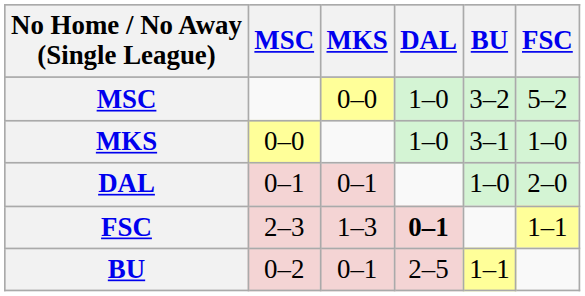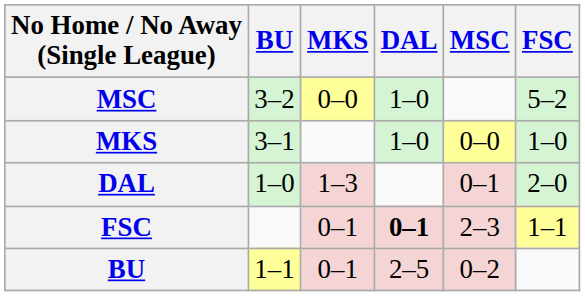columns swapped: (284, 40) <-> (489, 40)
(357, 183) 0–1 -> (338, 183) 1–3
(357, 226) 1–3 -> (338, 226) 0–1
